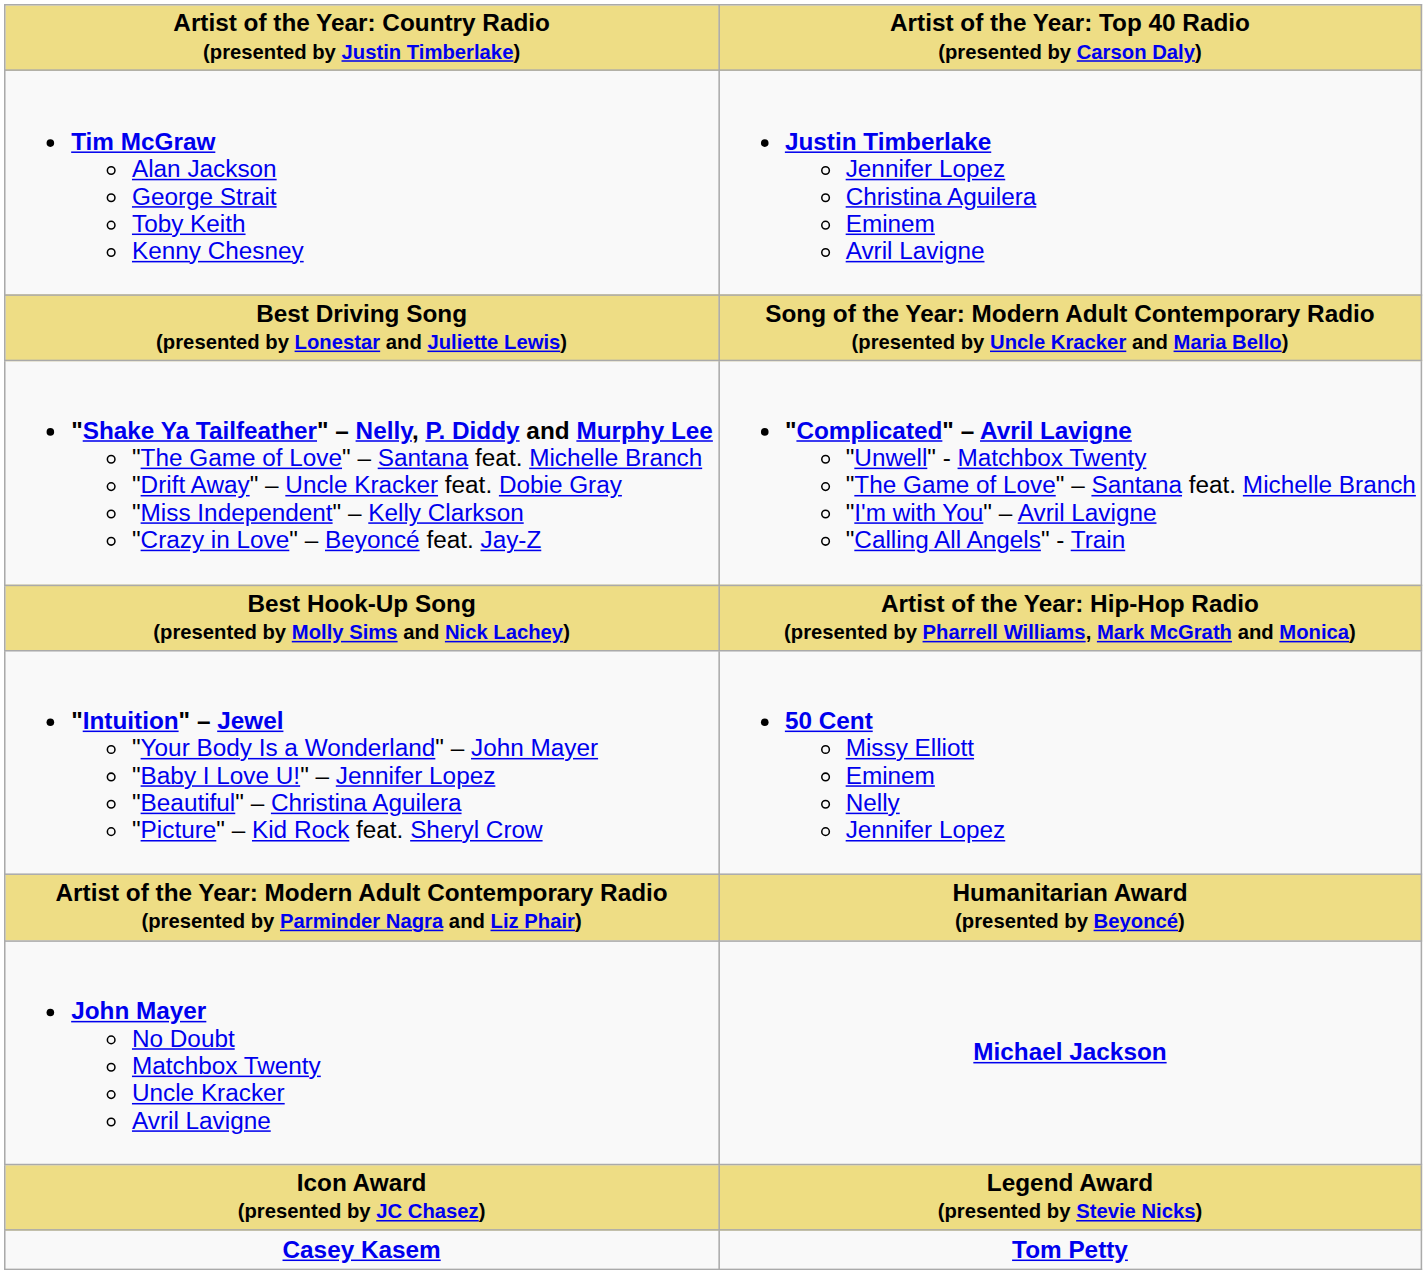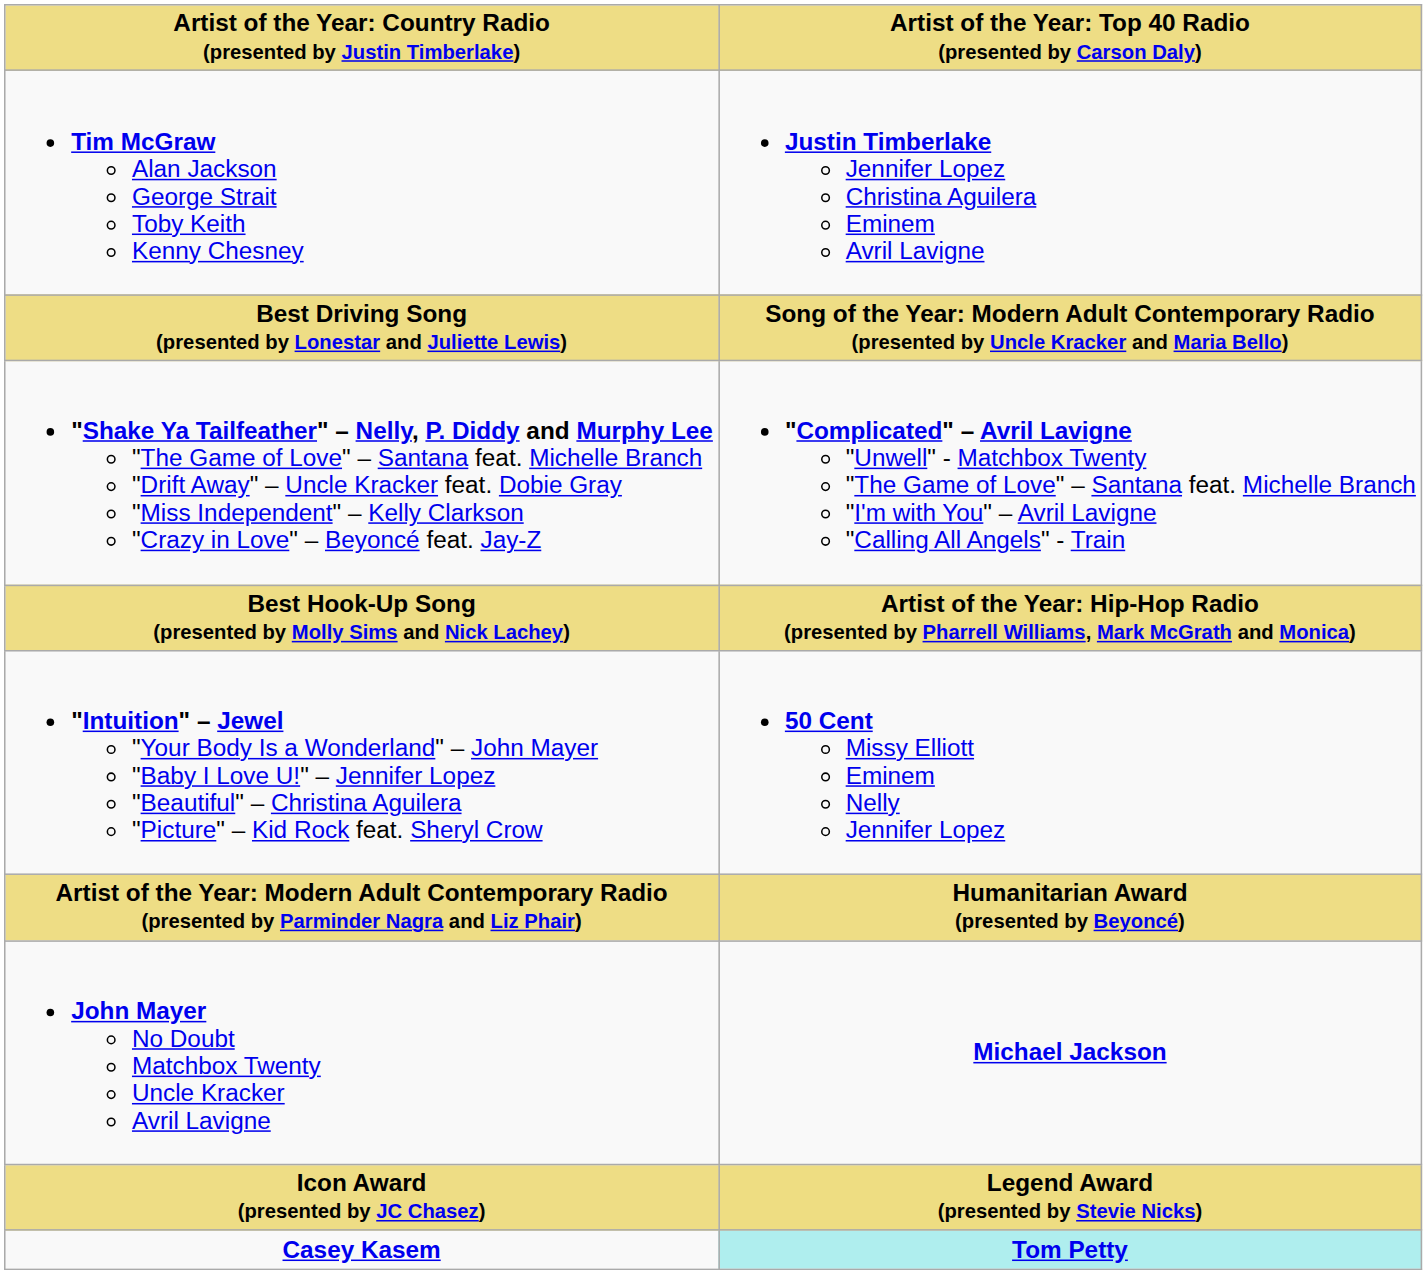(1070, 1249) no background -> (1070, 1249) paleturquoise background
